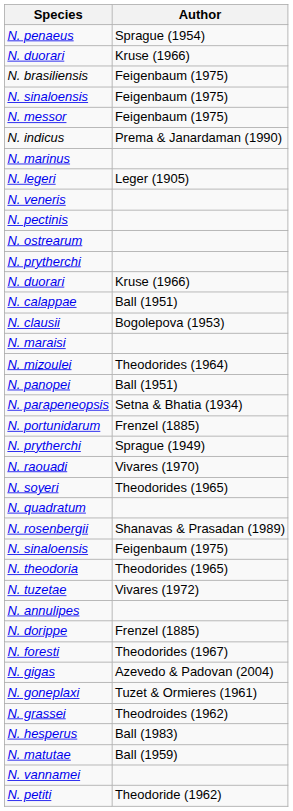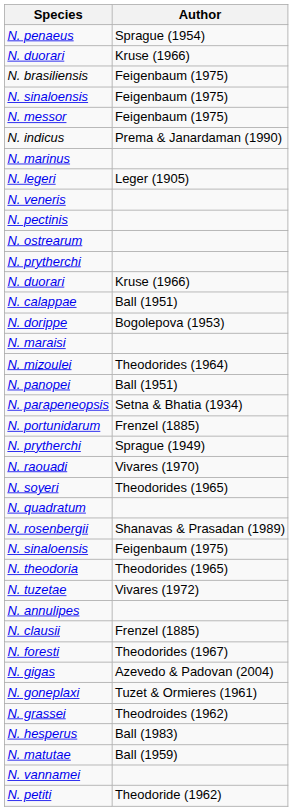(34, 323) N. clausii -> (37, 323) N. dorippe
(37, 631) N. dorippe -> (34, 631) N. clausii
